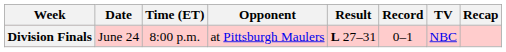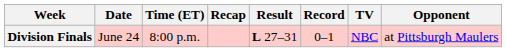columns swapped: (267, 15) <-> (481, 15)
